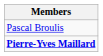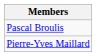(51, 43) bold -> (48, 43) normal
